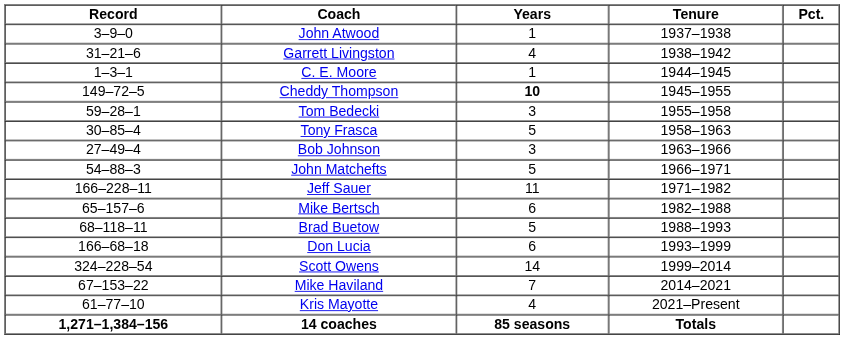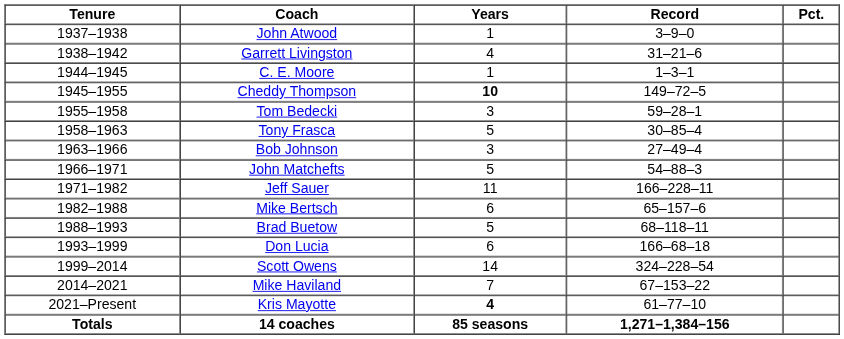columns swapped: (696, 14) <-> (113, 14)
(532, 305) normal -> (490, 305) bold
